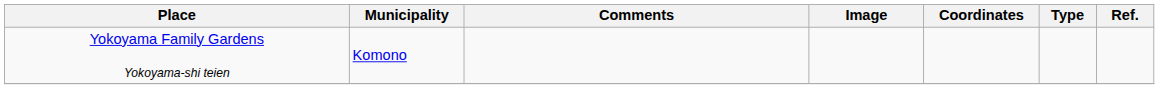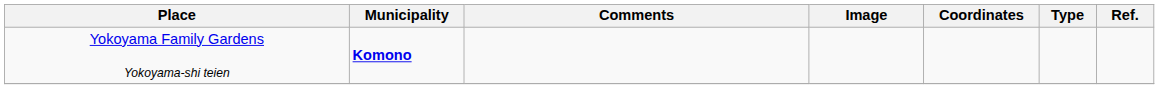(380, 55) normal -> (382, 55) bold
